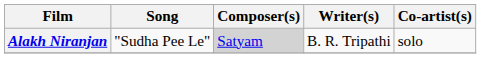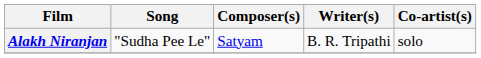(240, 40) lightgrey background -> (240, 40) no background
